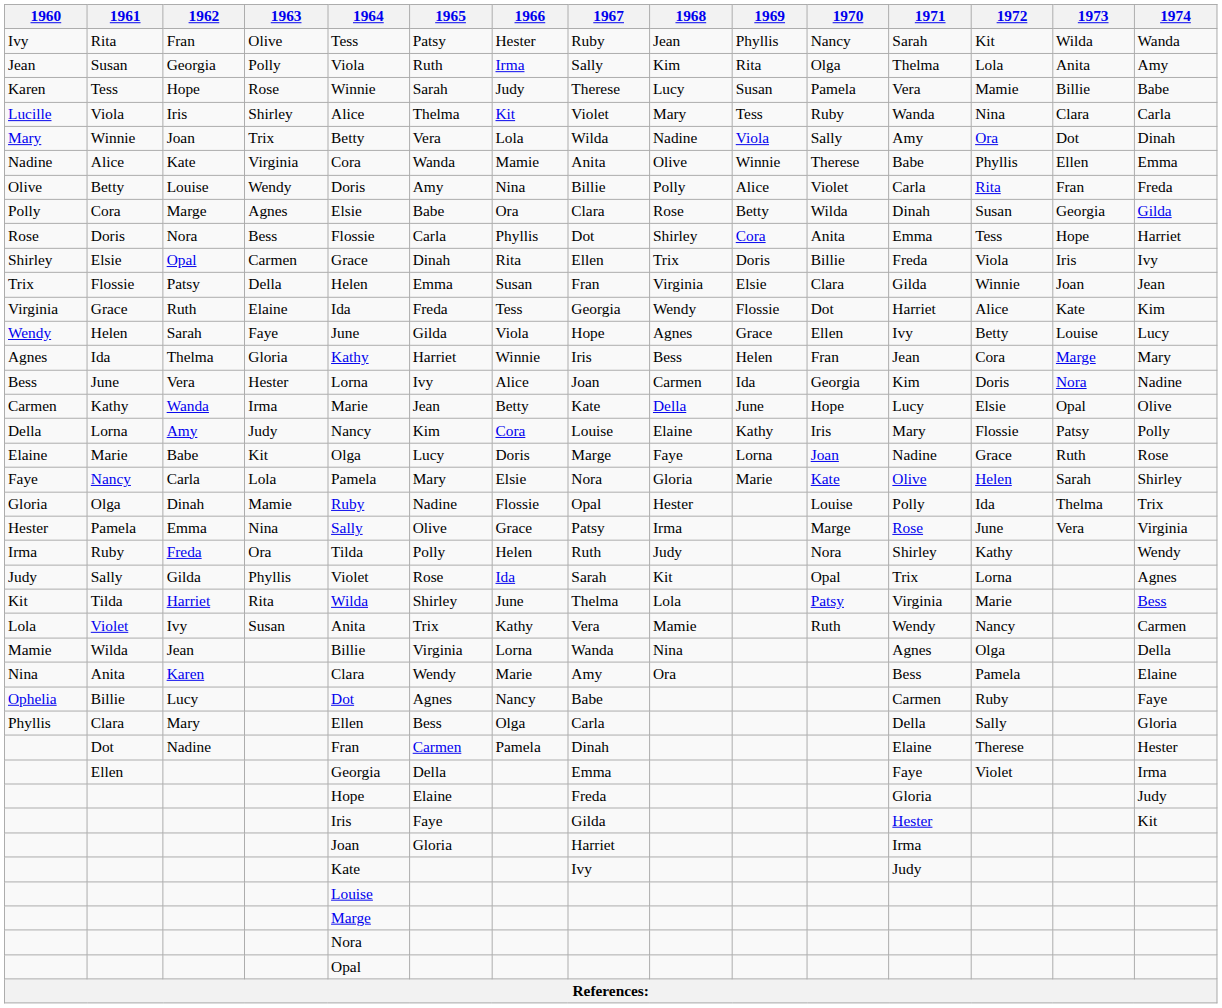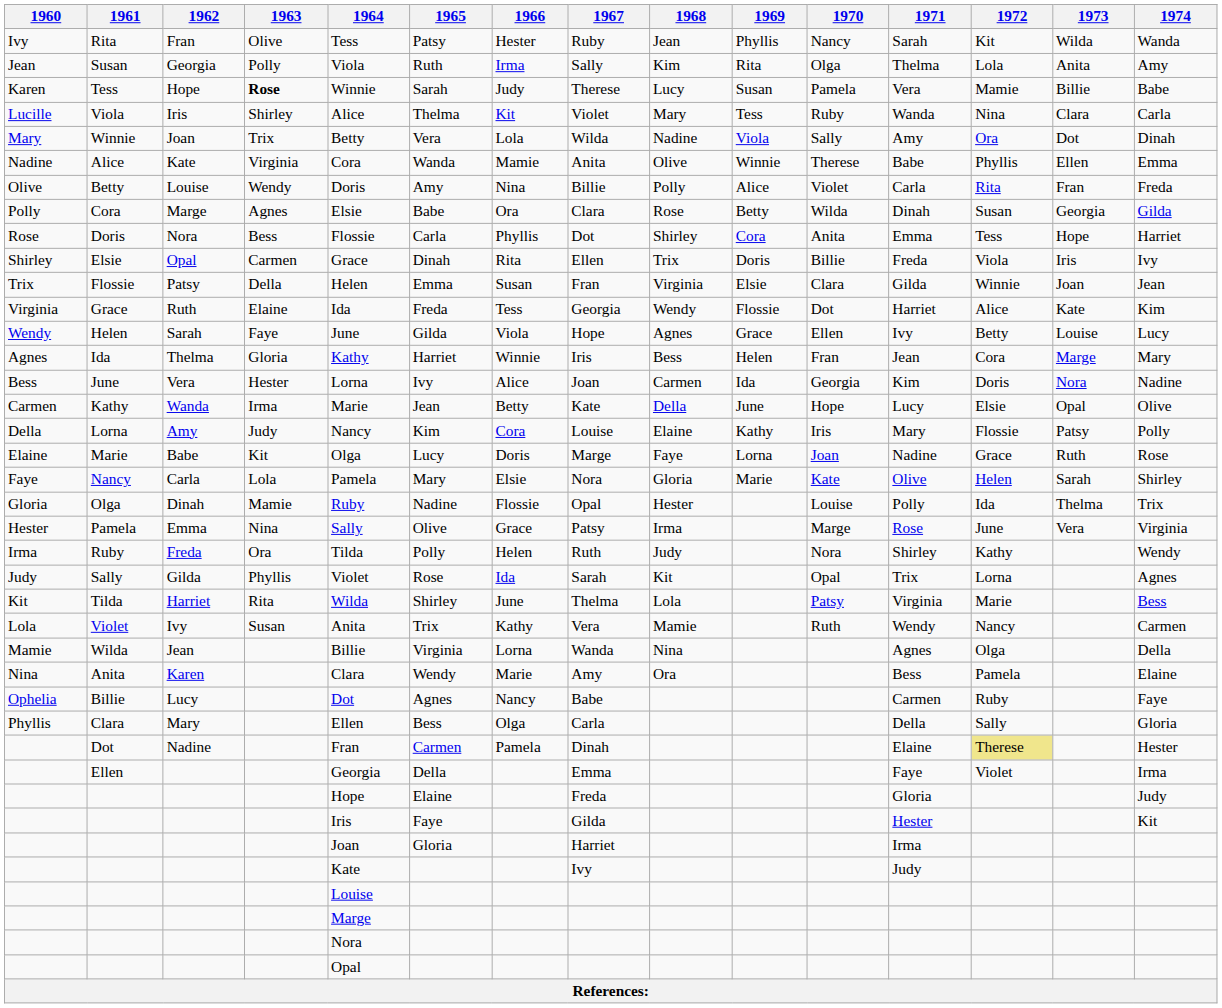(264, 89) normal -> (264, 89) bold
(999, 747) no background -> (999, 747) khaki background
